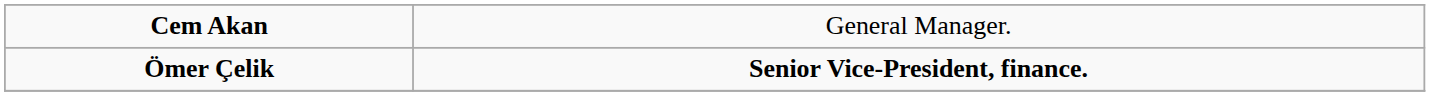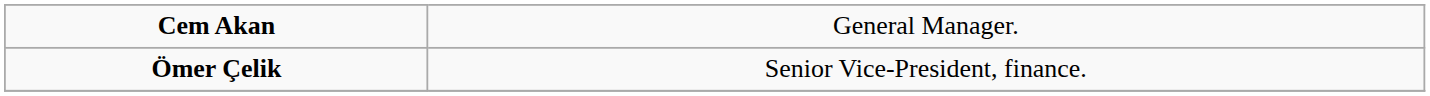(919, 68) bold -> (926, 68) normal
